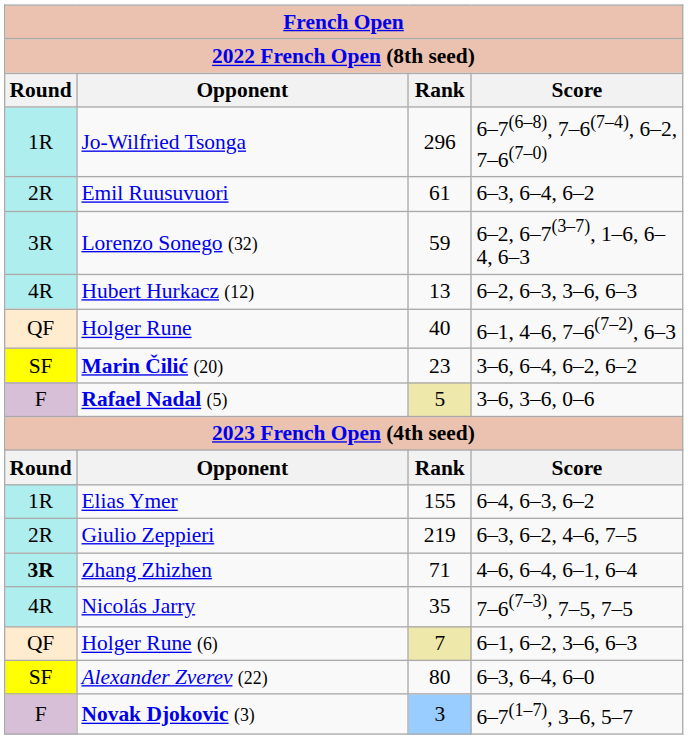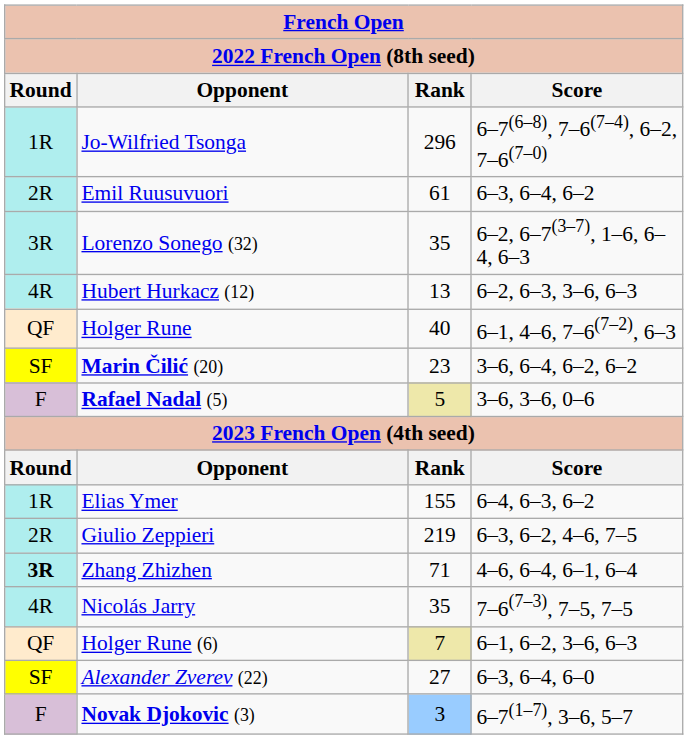(440, 242) 59 -> (440, 242) 35
(440, 677) 80 -> (440, 677) 27
